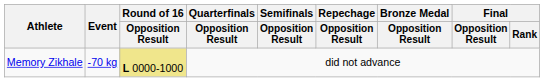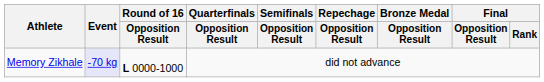(102, 63) no background -> (102, 63) lavender background
(153, 69) khaki background -> (153, 69) no background
